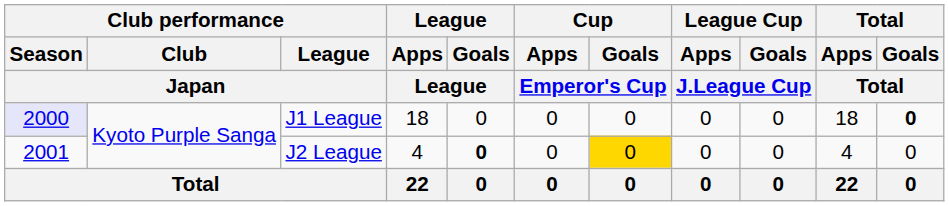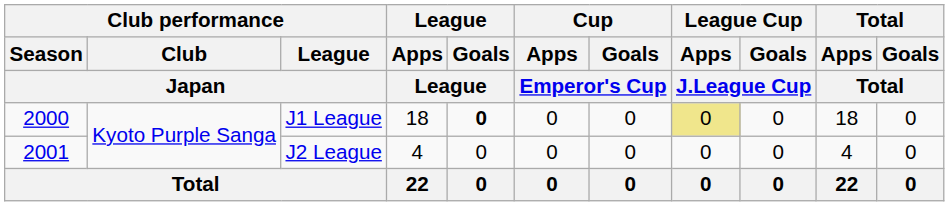(46, 119) lavender background -> (46, 119) no background
(481, 119) normal -> (481, 119) bold
(706, 119) no background -> (706, 119) khaki background
(911, 119) bold -> (911, 119) normal
(481, 151) bold -> (481, 151) normal
(630, 151) gold background -> (630, 151) no background
